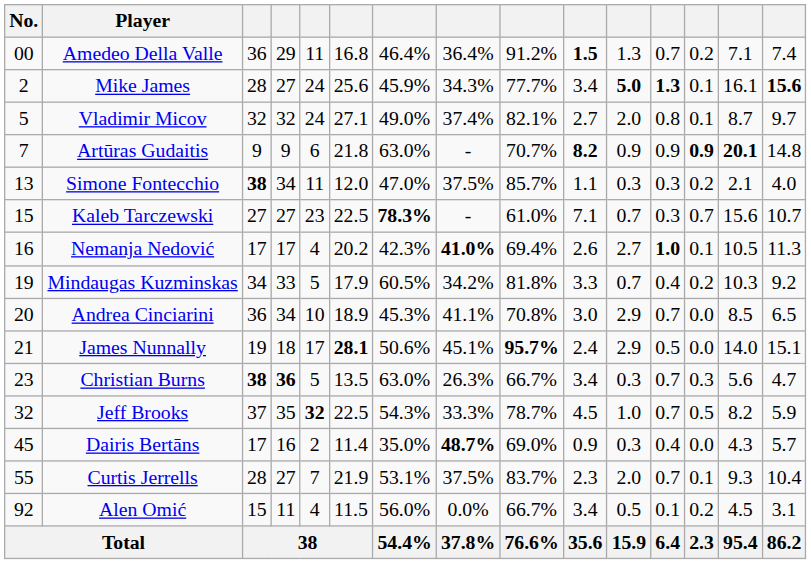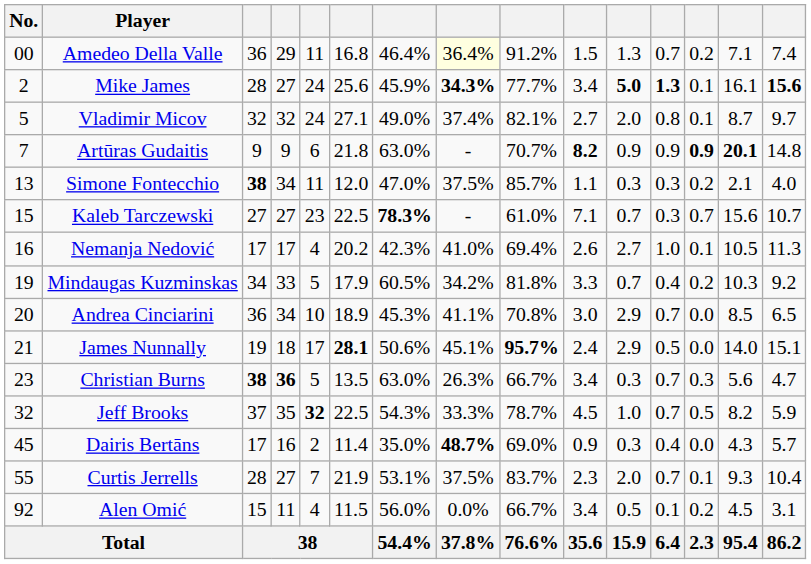(468, 53) no background -> (468, 53) lightyellow background
(585, 53) bold -> (585, 53) normal
(468, 86) normal -> (468, 86) bold
(468, 249) bold -> (468, 249) normal
(668, 249) bold -> (668, 249) normal
